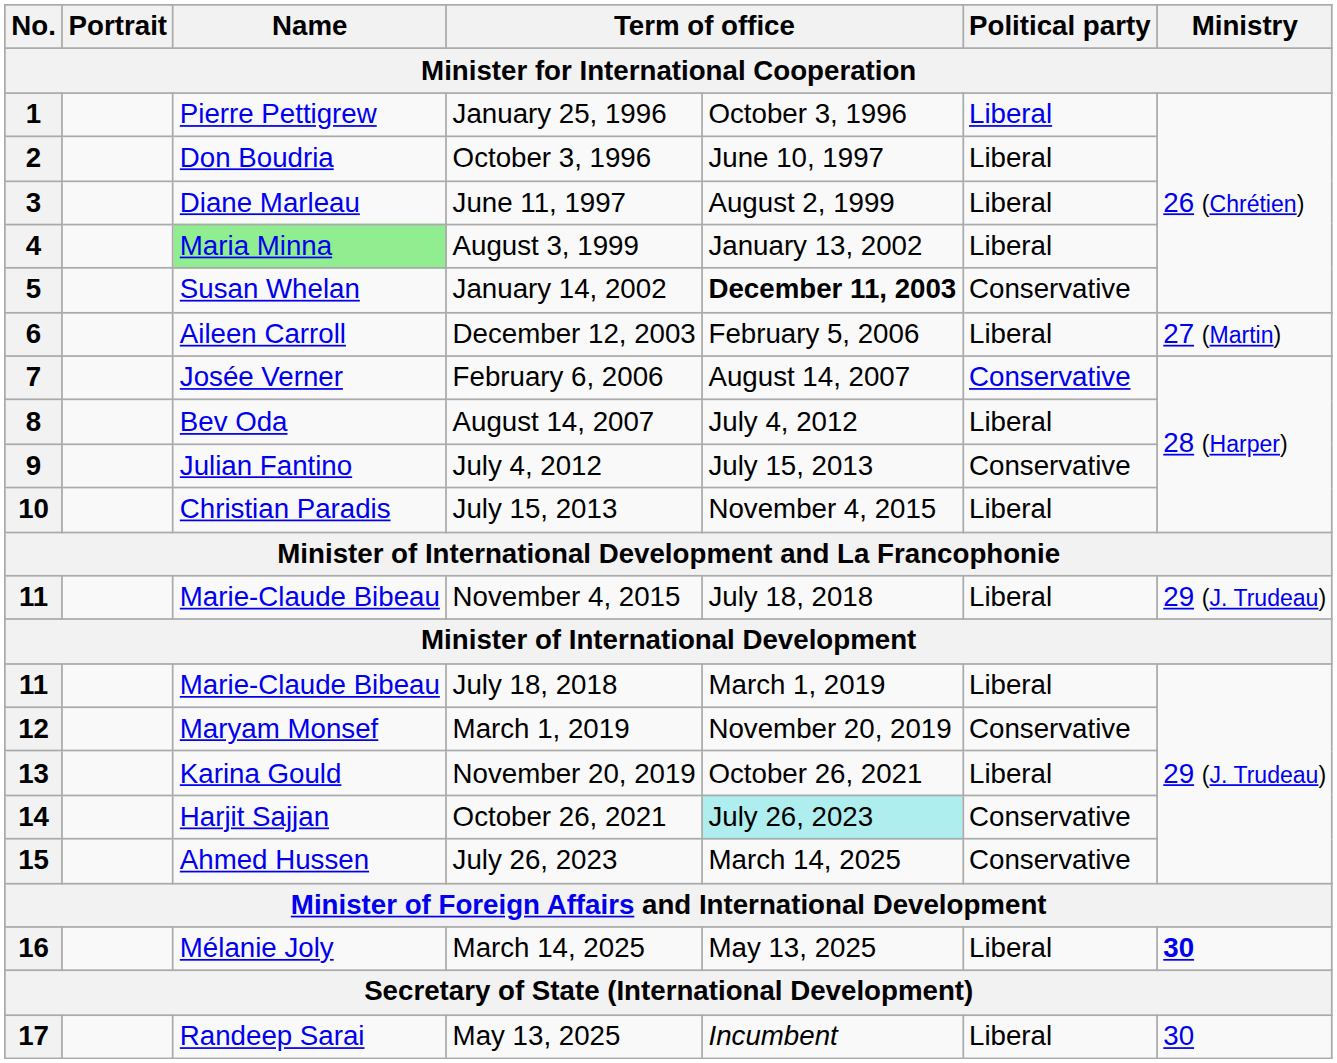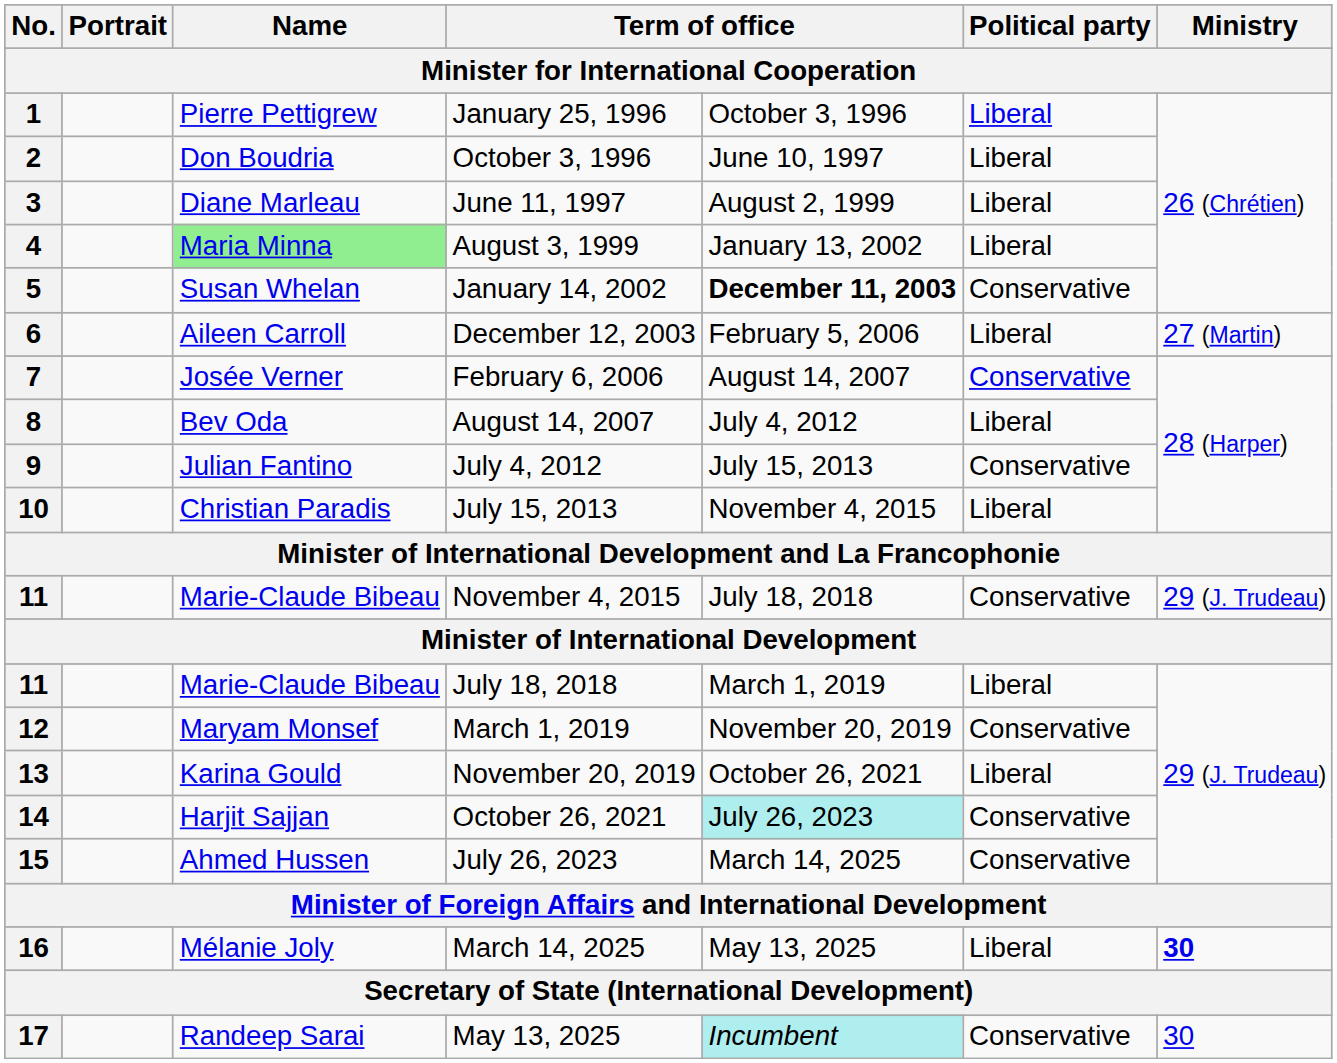(1011, 597) Liberal -> (1050, 597) Conservative
(773, 1036) no background -> (773, 1036) paleturquoise background
(1011, 1036) Liberal -> (1050, 1036) Conservative
